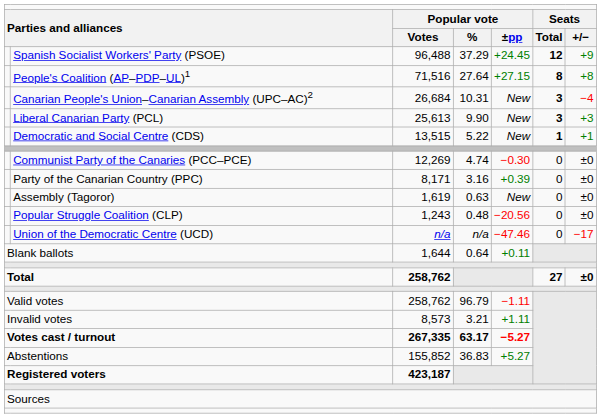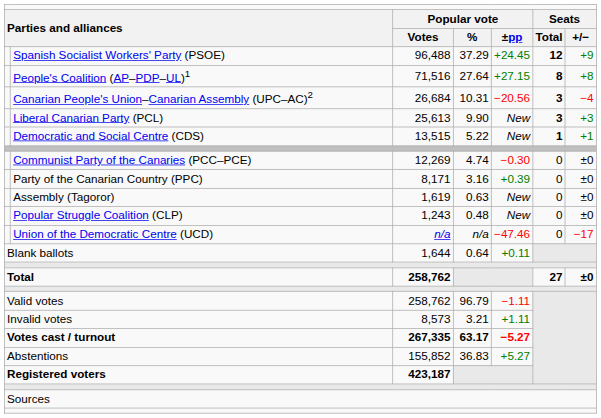(518, 97) New -> (512, 97) −20.56
(512, 216) −20.56 -> (518, 216) New
